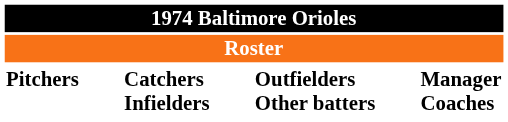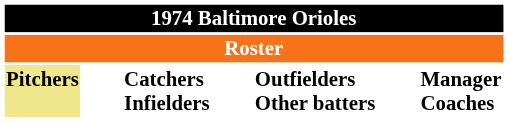(43, 78) no background -> (43, 78) khaki background
